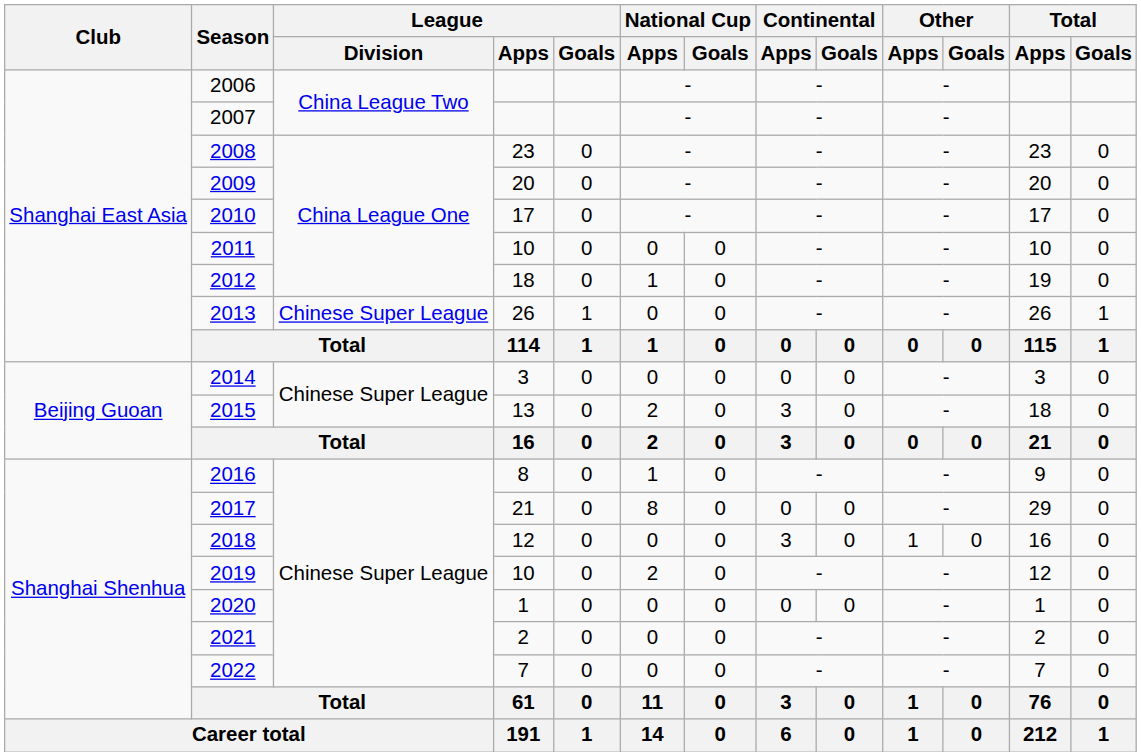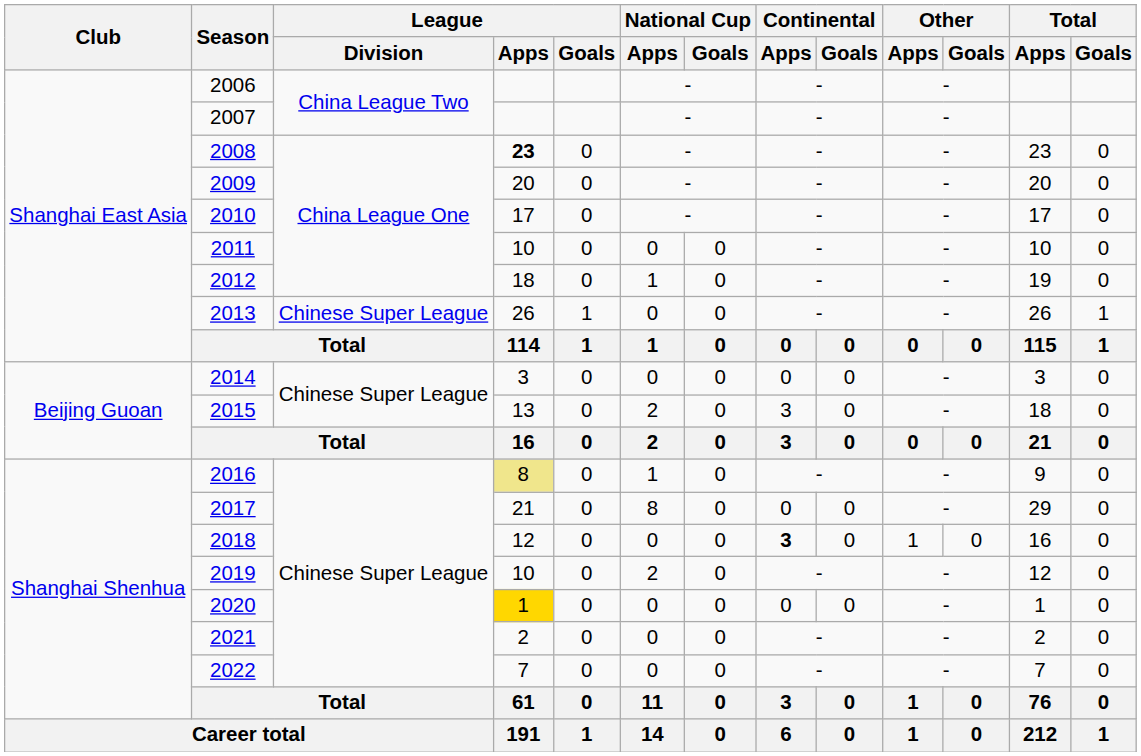(523, 150) normal -> (523, 150) bold
(523, 475) no background -> (523, 475) khaki background
(786, 540) normal -> (786, 540) bold
(523, 605) no background -> (523, 605) gold background
